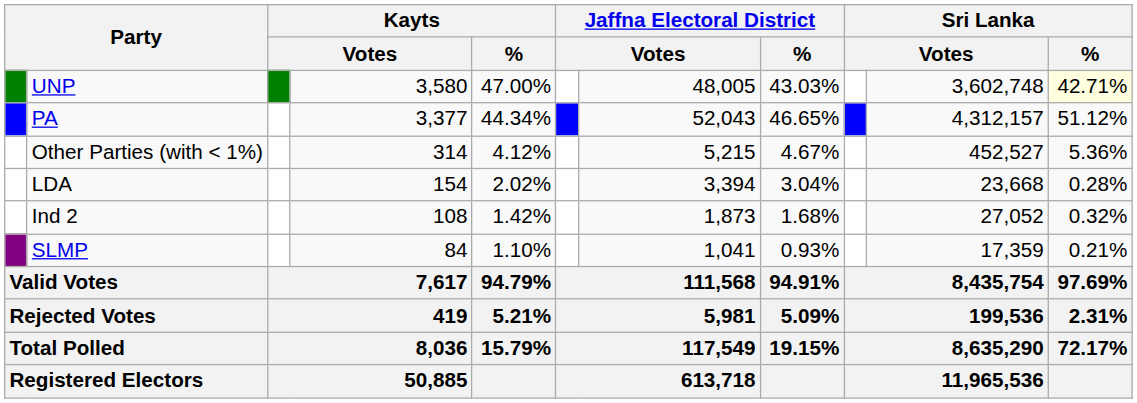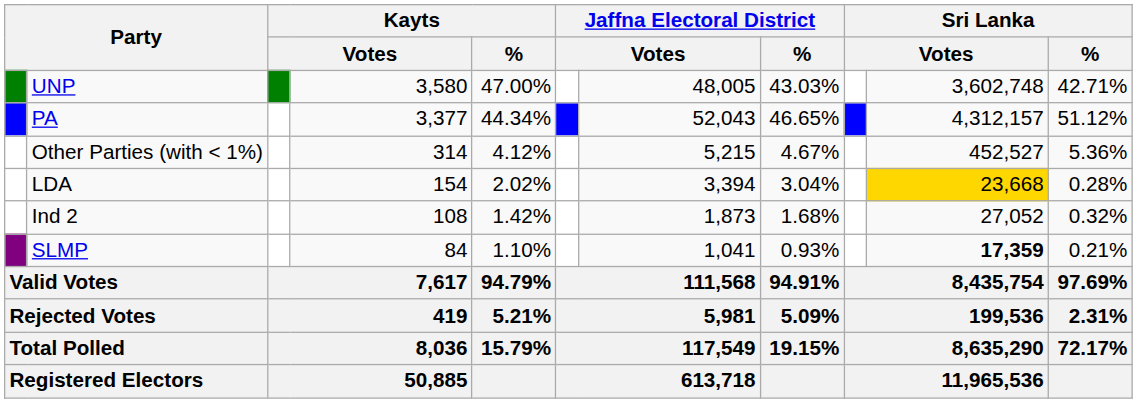(1092, 86) lightyellow background -> (1092, 86) no background
(1012, 184) no background -> (1012, 184) gold background
(1012, 250) normal -> (1012, 250) bold
